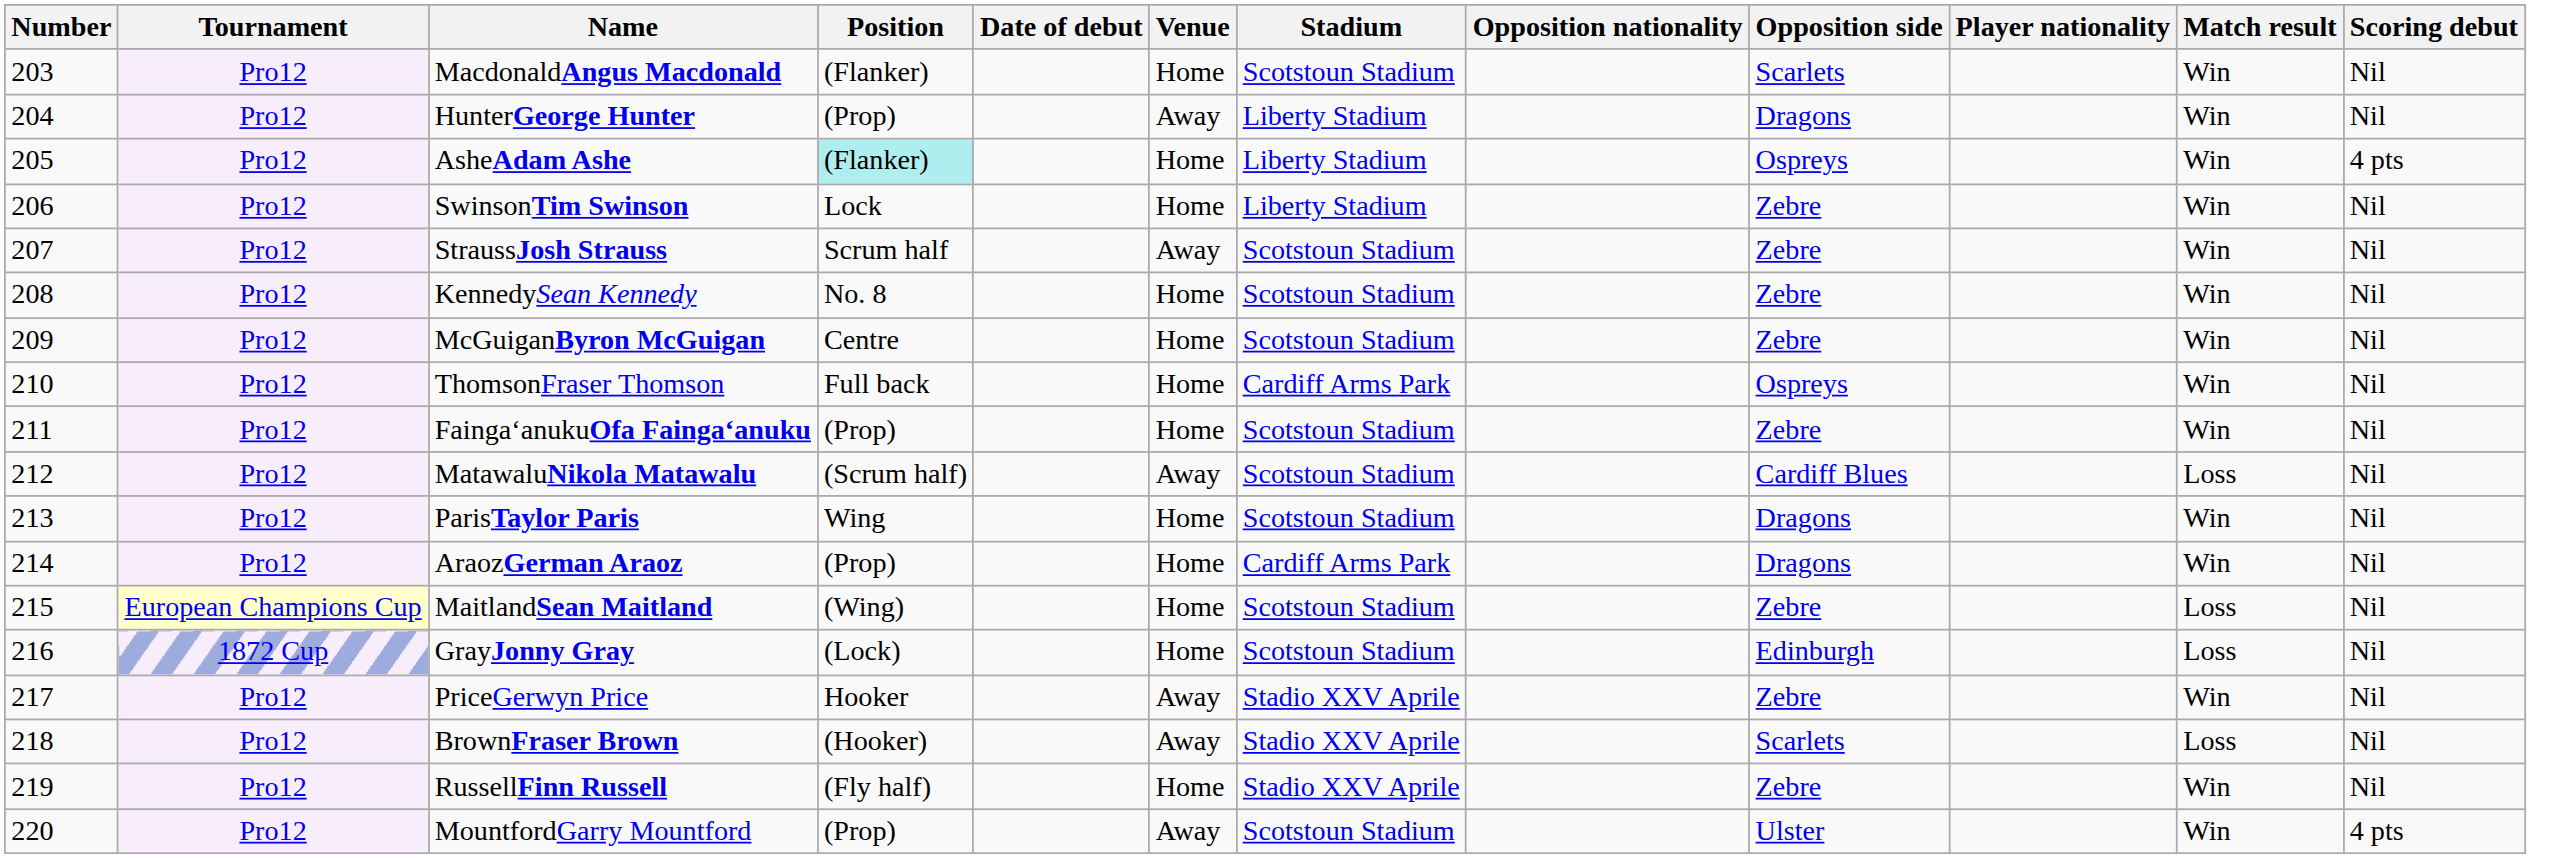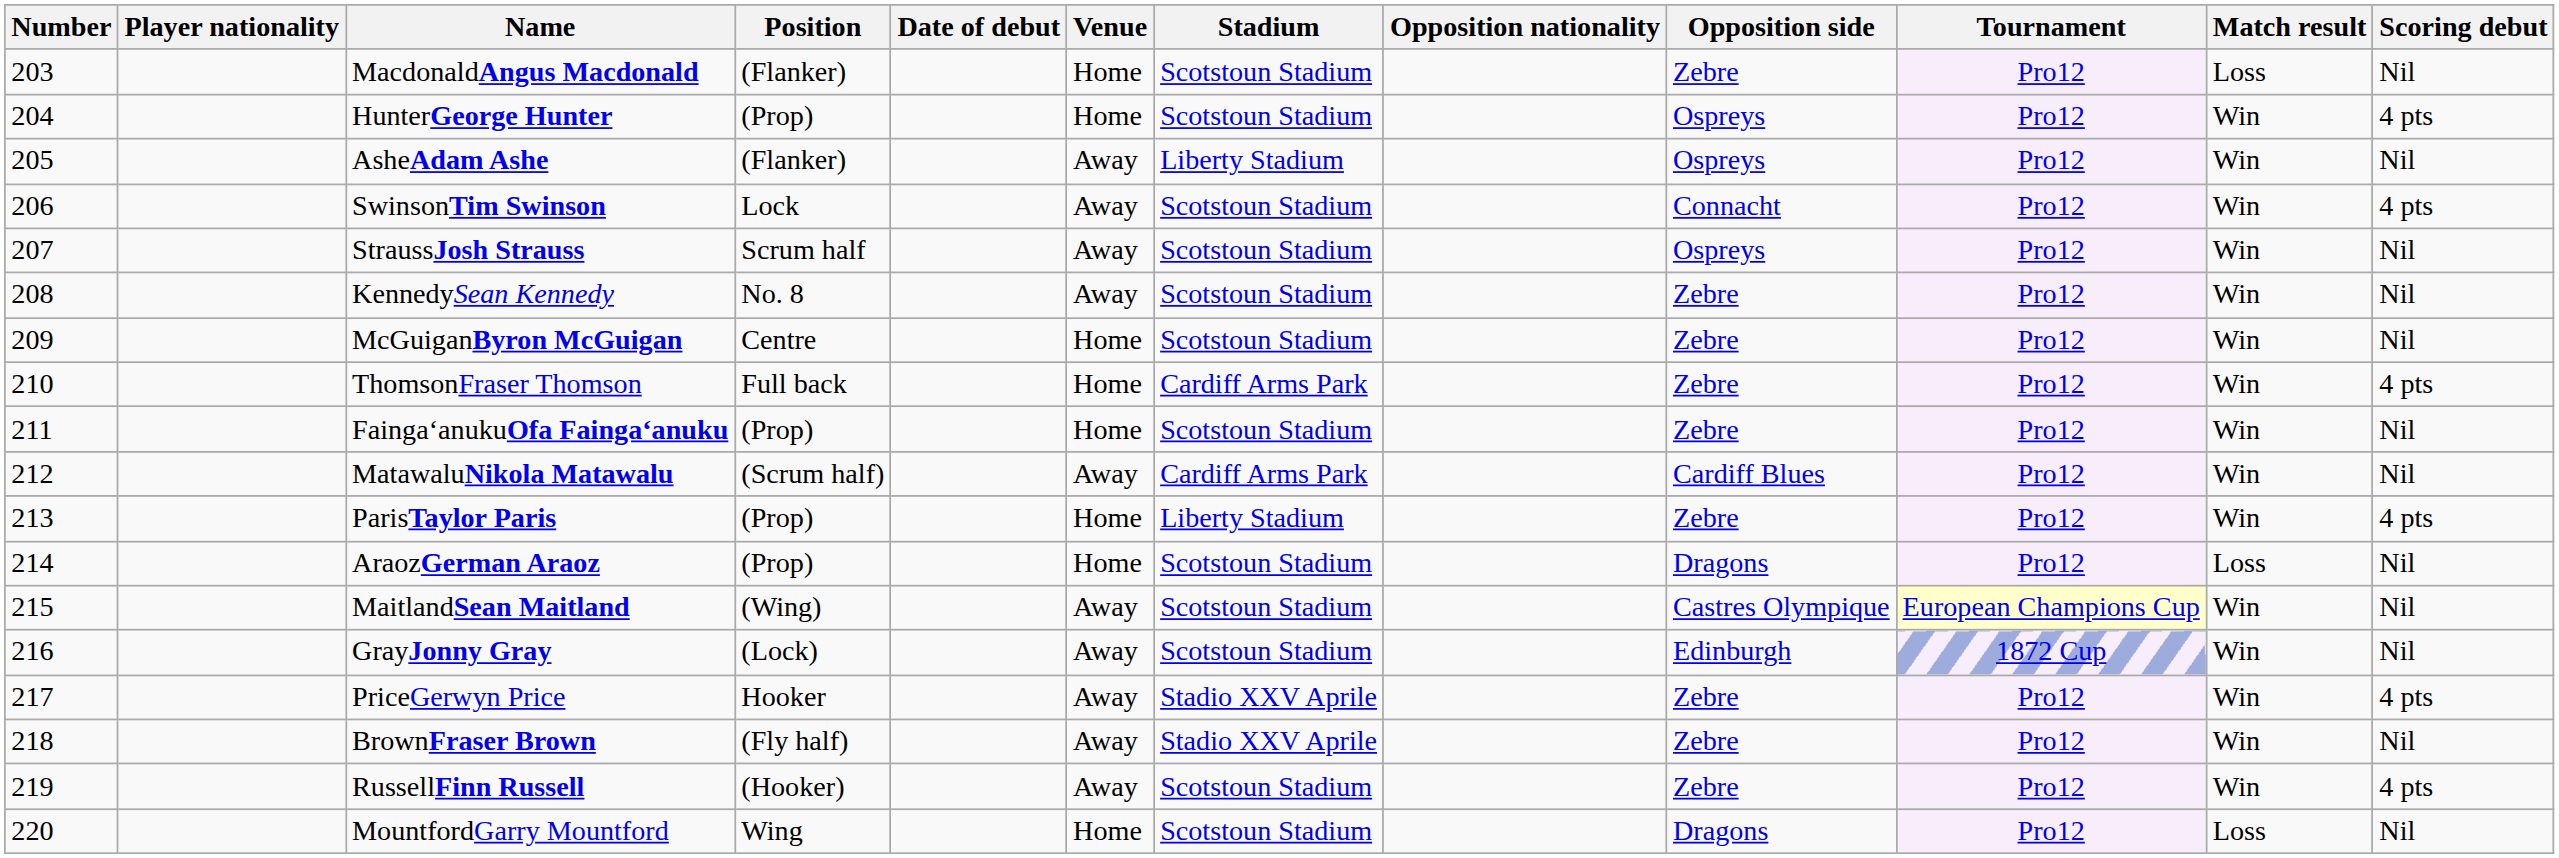columns swapped: (2063, 26) <-> (273, 26)
(1800, 71) Scarlets -> (1706, 71) Zebre
(2207, 71) Win -> (2239, 71) Loss
(1188, 116) Away -> (1107, 116) Home
(1335, 116) Liberty Stadium -> (1266, 116) Scotstoun Stadium
(1803, 116) Dragons -> (1719, 116) Ospreys
(2368, 116) Nil -> (2406, 116) 4 pts
(876, 160) paleturquoise background -> (794, 160) no background
(1190, 160) Home -> (1105, 160) Away
(2377, 160) 4 pts -> (2397, 160) Nil
(1190, 205) Home -> (1105, 205) Away
(1335, 205) Liberty Stadium -> (1266, 205) Scotstoun Stadium
(1788, 205) Zebre -> (1727, 205) Connacht
(2368, 205) Nil -> (2406, 205) 4 pts
(1788, 250) Zebre -> (1719, 250) Ospreys
(1190, 294) Home -> (1105, 294) Away
(1802, 384) Ospreys -> (1706, 384) Zebre
(2368, 384) Nil -> (2406, 384) 4 pts
(1349, 473) Scotstoun Stadium -> (1264, 473) Cardiff Arms Park
(2210, 473) Loss -> (2236, 473) Win
(855, 518) Wing -> (777, 518) (Prop)
(1349, 518) Scotstoun Stadium -> (1252, 518) Liberty Stadium
(1803, 518) Dragons -> (1706, 518) Zebre
(2368, 518) Nil -> (2406, 518) 4 pts
(1347, 562) Cardiff Arms Park -> (1266, 562) Scotstoun Stadium
(2207, 562) Win -> (2239, 562) Loss
(1190, 607) Home -> (1105, 607) Away
(1788, 607) Zebre -> (1781, 607) Castres Olympique
(2210, 607) Loss -> (2236, 607) Win
(1190, 652) Home -> (1105, 652) Away
(2210, 652) Loss -> (2236, 652) Win
(2368, 696) Nil -> (2406, 696) 4 pts
(876, 741) (Hooker) -> (795, 741) (Fly half)
(1800, 741) Scarlets -> (1706, 741) Zebre
(2210, 741) Loss -> (2236, 741) Win
(878, 786) (Fly half) -> (793, 786) (Hooker)
(1190, 786) Home -> (1105, 786) Away
(1351, 786) Stadio XXV Aprile -> (1266, 786) Scotstoun Stadium
(2368, 786) Nil -> (2406, 786) 4 pts
(860, 830) (Prop) -> (772, 830) Wing
(1188, 830) Away -> (1107, 830) Home
(1790, 830) Ulster -> (1721, 830) Dragons
(2207, 830) Win -> (2239, 830) Loss
(2377, 830) 4 pts -> (2397, 830) Nil
